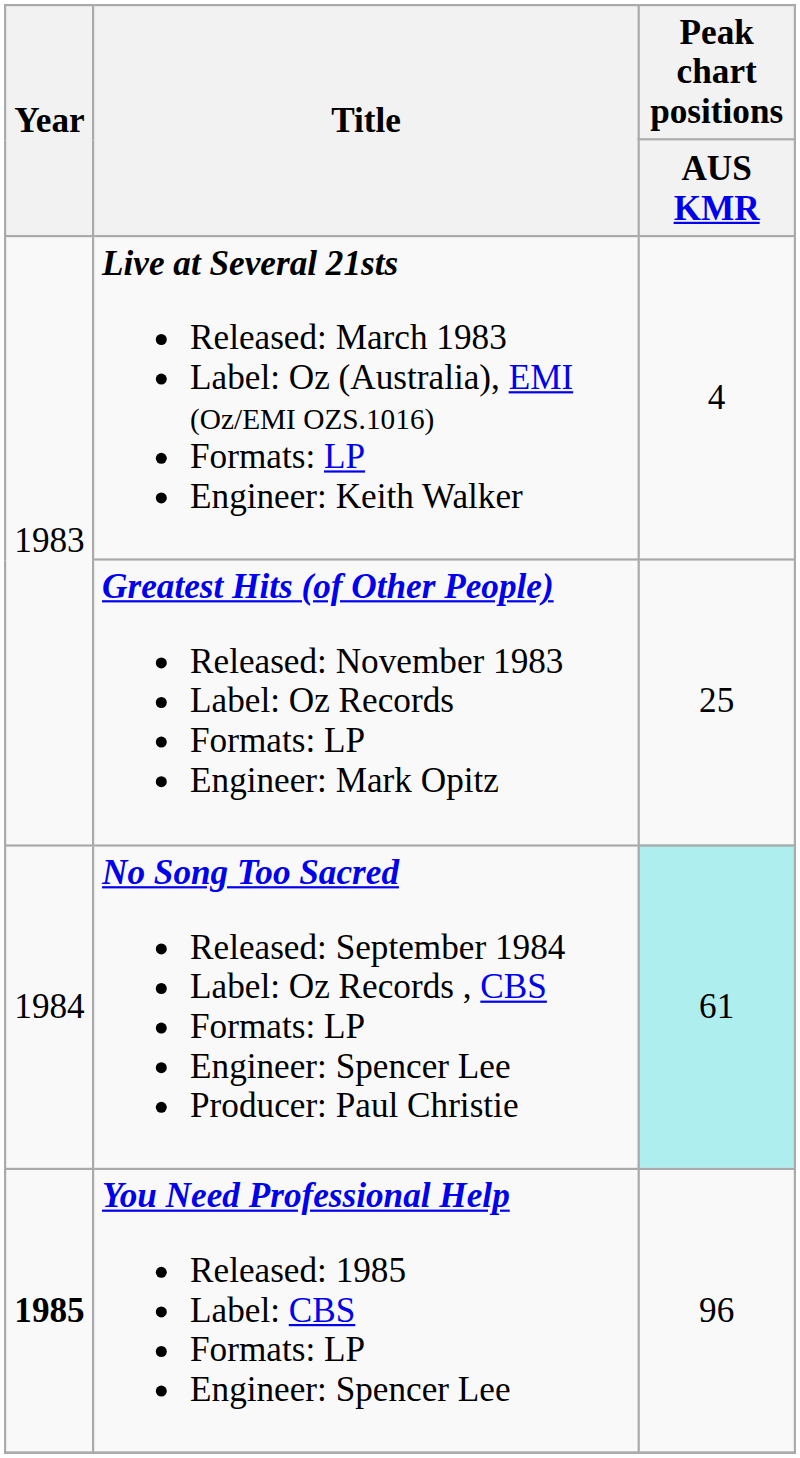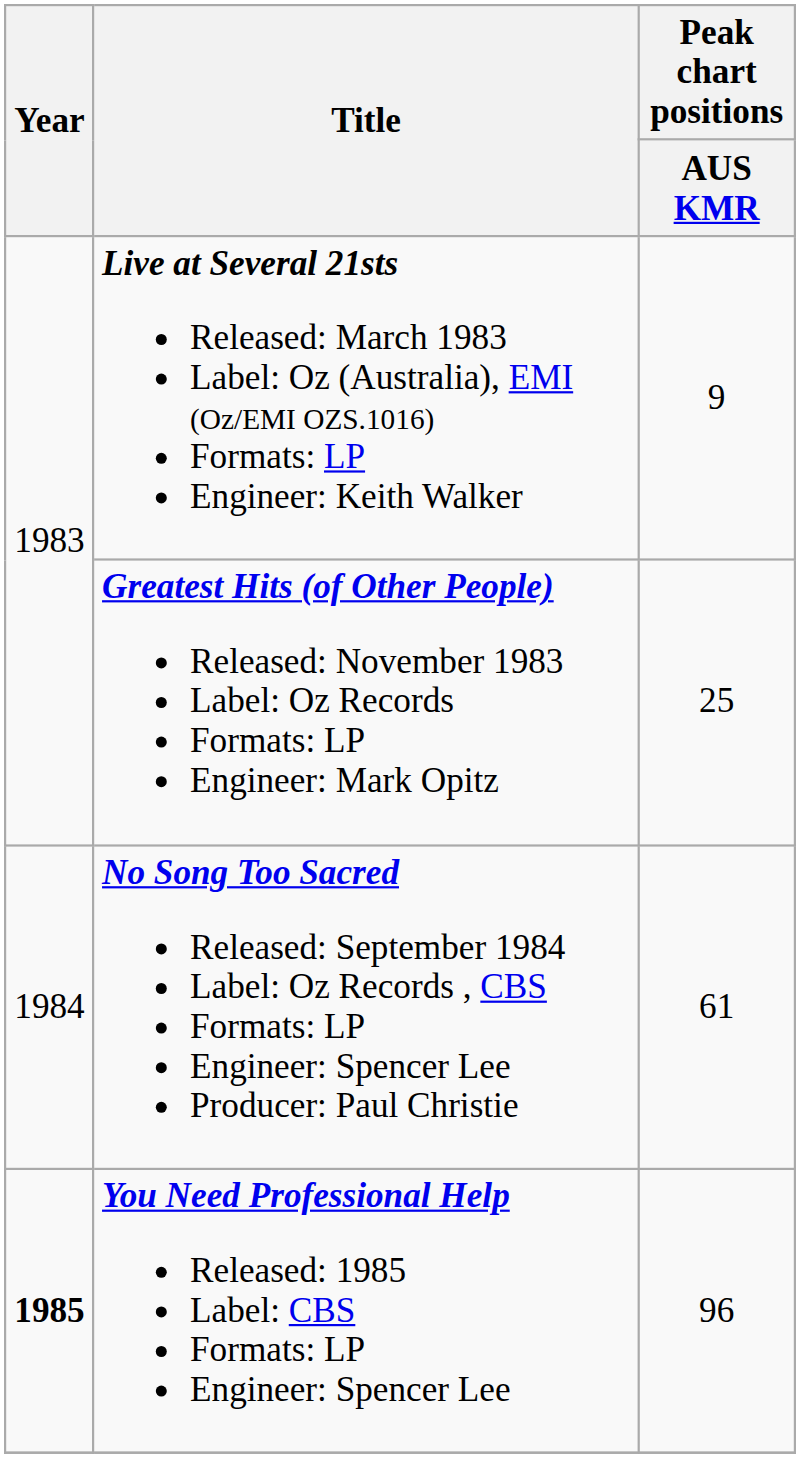(717, 397) 4 -> (717, 397) 9
(717, 1005) paleturquoise background -> (717, 1005) no background
